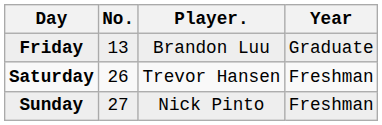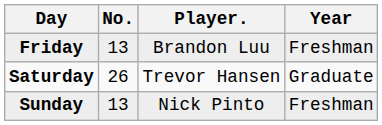(331, 48) Graduate -> (331, 48) Freshman
(331, 77) Freshman -> (331, 77) Graduate
(118, 106) 27 -> (118, 106) 13
